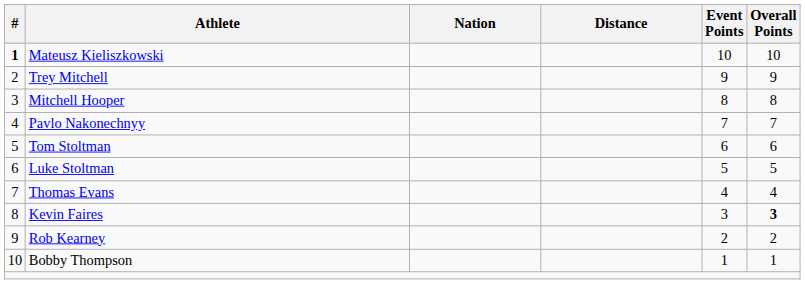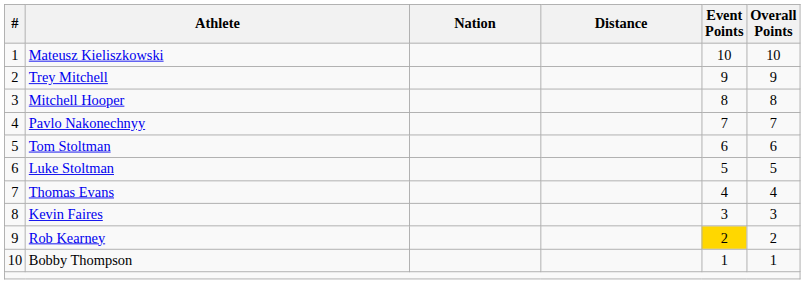(15, 54) bold -> (15, 54) normal
(773, 214) bold -> (773, 214) normal
(724, 237) no background -> (724, 237) gold background
